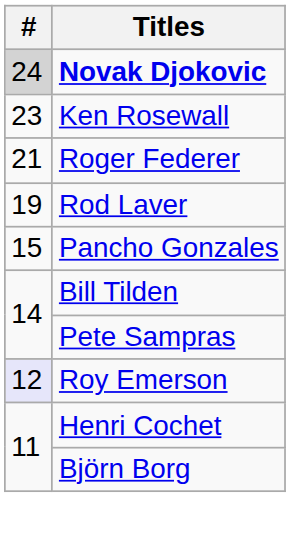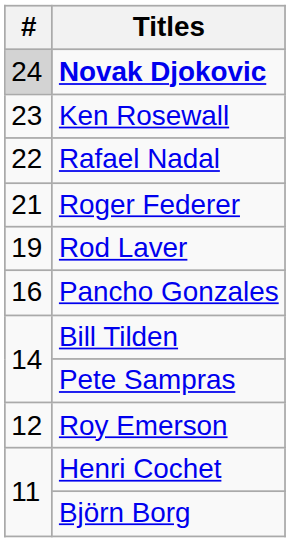+ row: (139, 159)
(27, 248) 15 -> (27, 292) 16
(27, 380) lavender background -> (27, 424) no background
